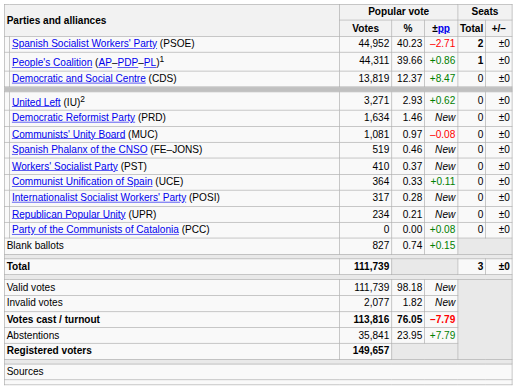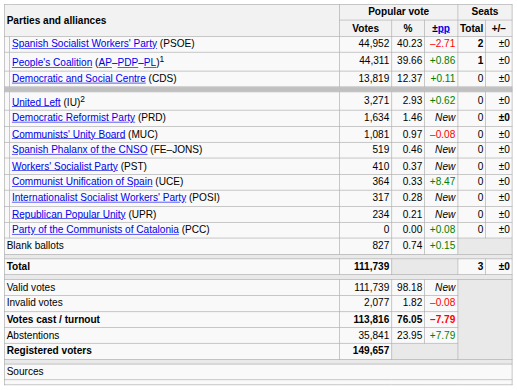(443, 79) +8.47 -> (443, 79) +0.11
(504, 118) normal -> (504, 118) bold
(443, 182) +0.11 -> (443, 182) +8.47
(445, 303) New -> (443, 303) –0.08
